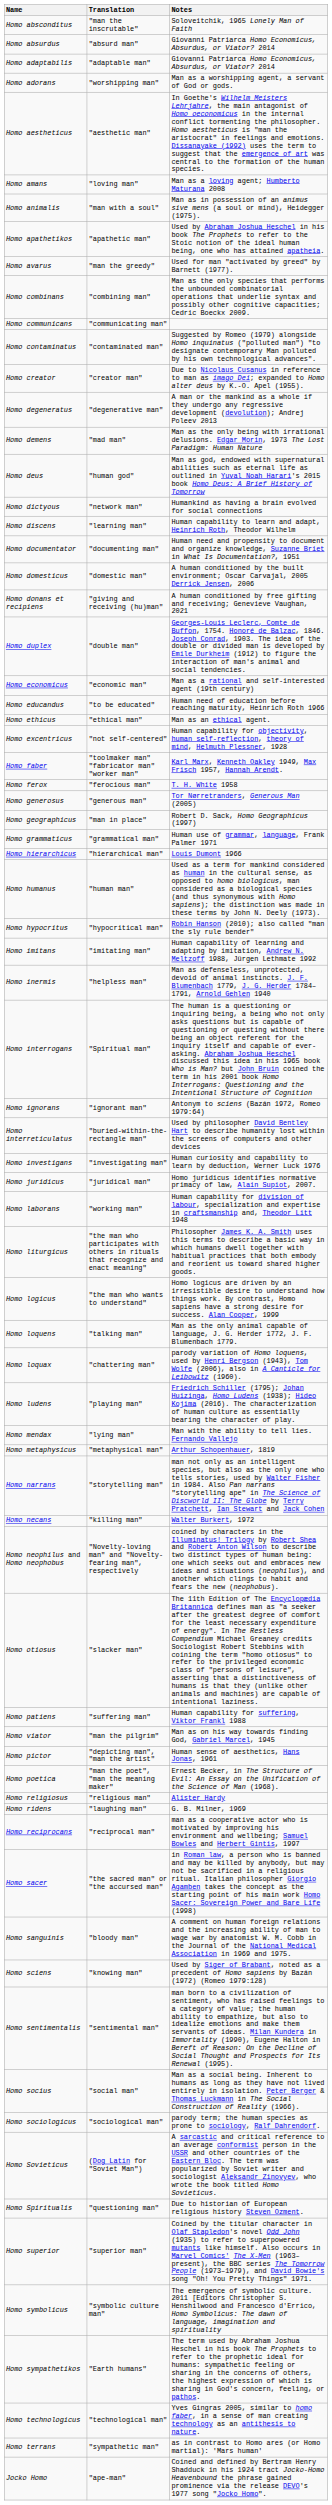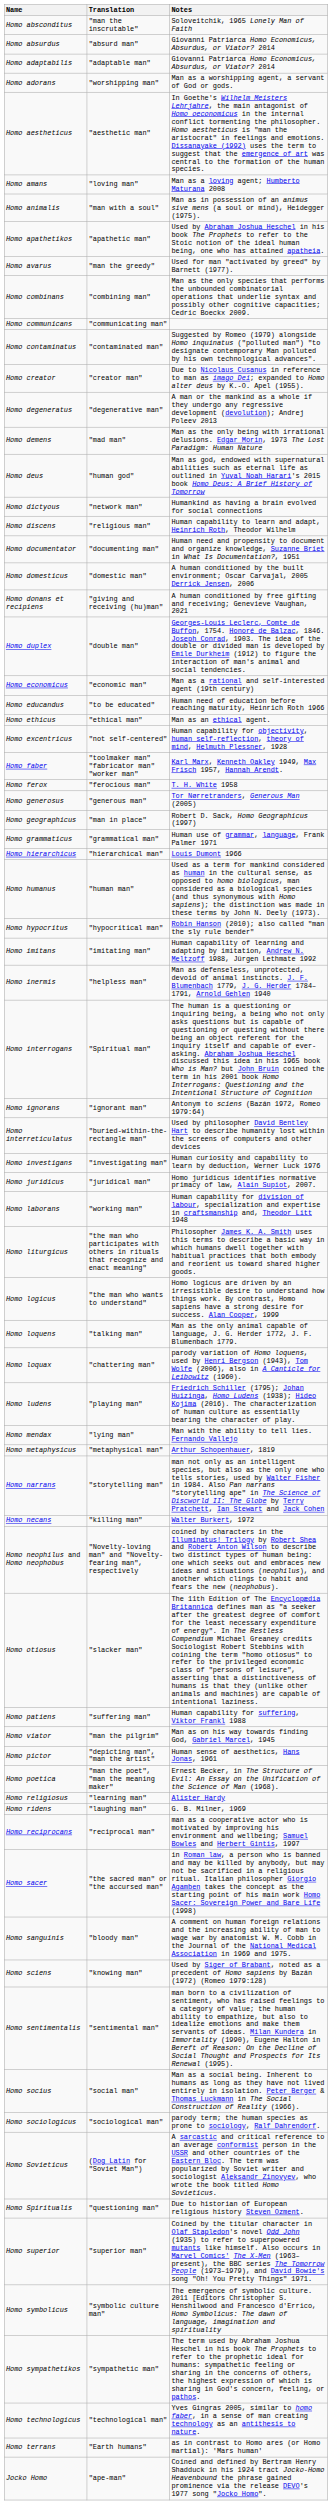(118, 526) "learning man" -> (120, 526) "religious man"
(120, 1798) "religious man" -> (118, 1798) "learning man"
(118, 2369) "Earth humans" -> (124, 2369) "sympathetic man"
(124, 2447) "sympathetic man" -> (118, 2447) "Earth humans"
